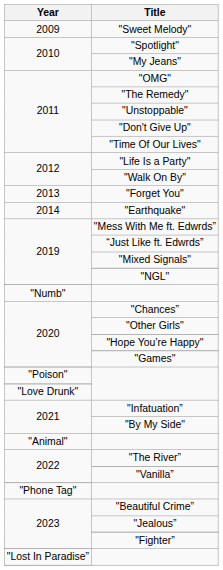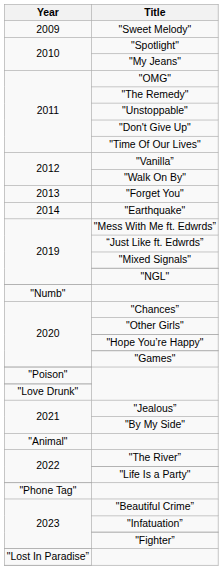(155, 161) "Life Is a Party" -> (155, 161) "Vanilla”
(155, 408) "Infatuation” -> (155, 408) "Jealous”
(155, 474) "Vanilla” -> (155, 474) "Life Is a Party"
(155, 524) "Jealous” -> (155, 524) "Infatuation”
